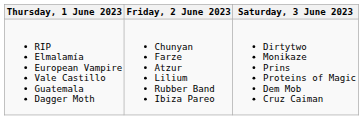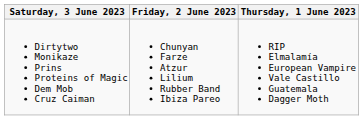columns swapped: (64, 12) <-> (296, 12)
